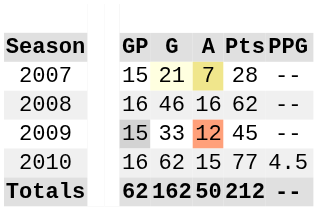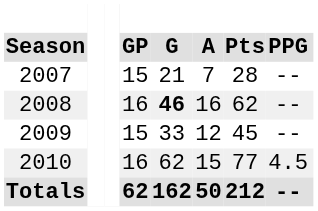(172, 76) lightyellow background -> (172, 76) no background
(208, 76) khaki background -> (208, 76) no background
(172, 105) normal -> (172, 105) bold
(135, 134) lightgrey background -> (135, 134) no background
(208, 134) lightsalmon background -> (208, 134) no background
